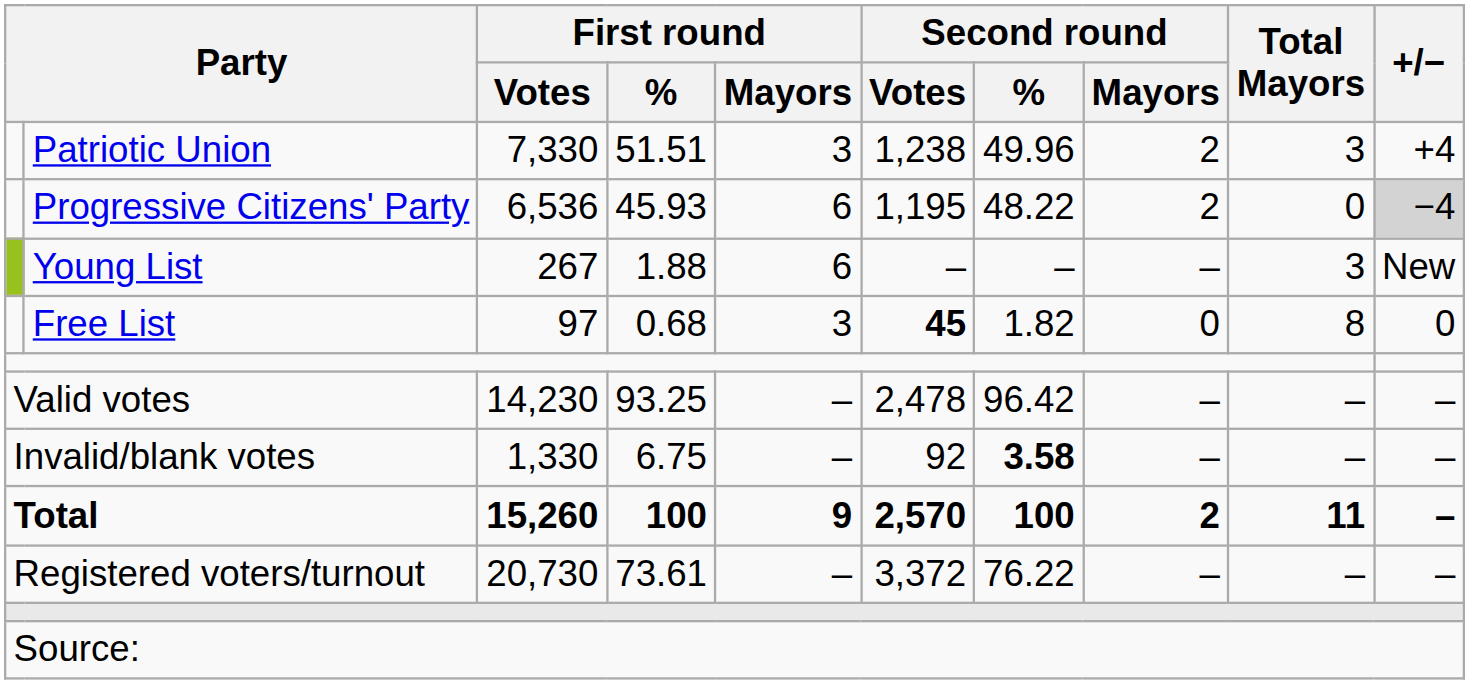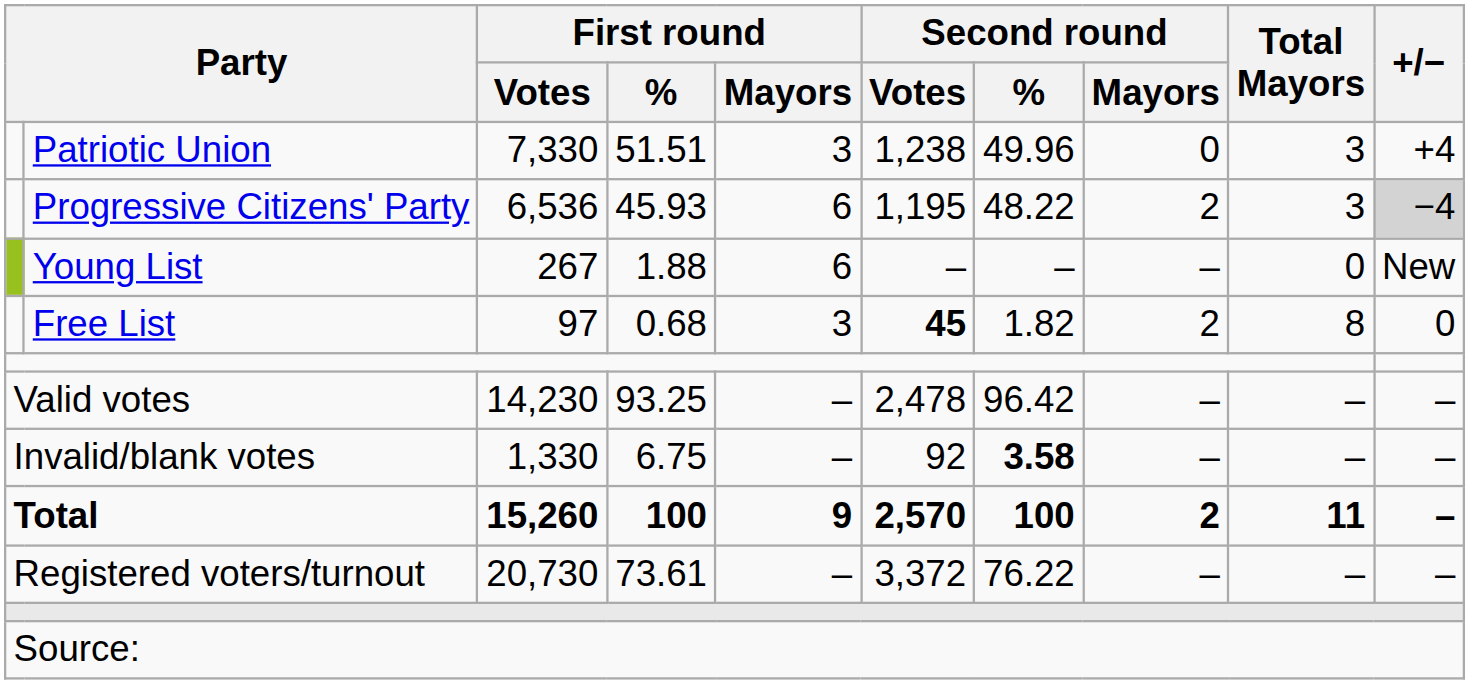(1210, 149) 2 -> (1210, 149) 0
(1355, 207) 0 -> (1355, 207) 3
(1355, 265) 3 -> (1355, 265) 0
(1210, 324) 0 -> (1210, 324) 2
